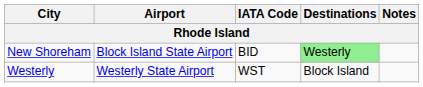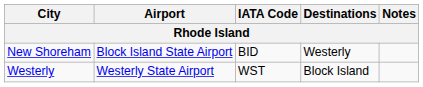(327, 52) lightgreen background -> (327, 52) no background
